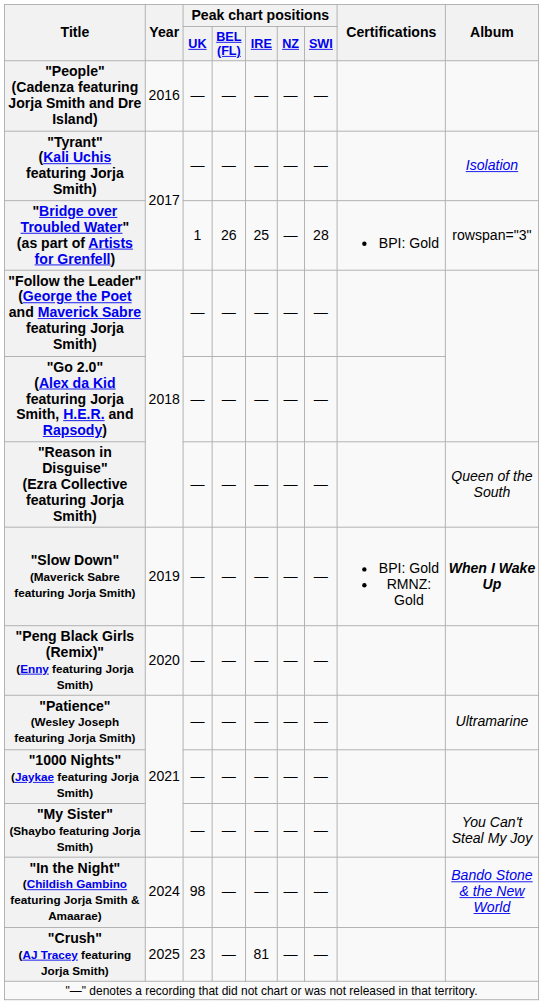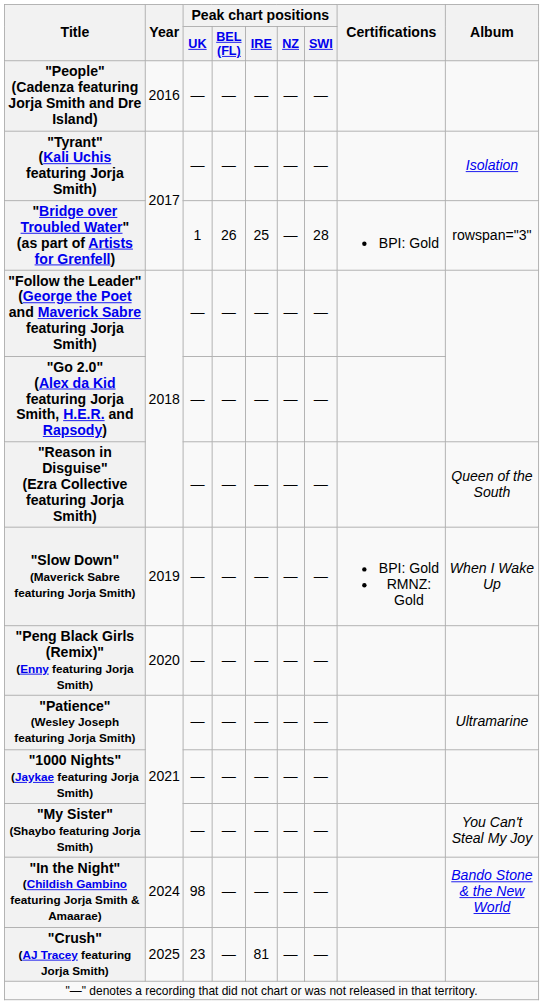(492, 576) bold -> (492, 576) normal
